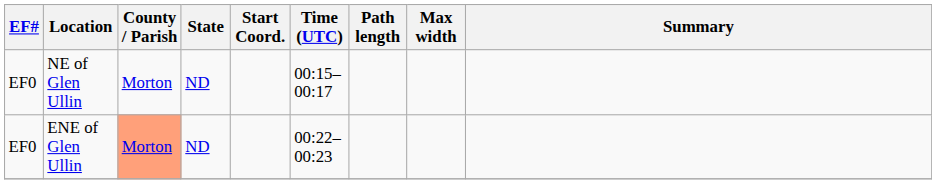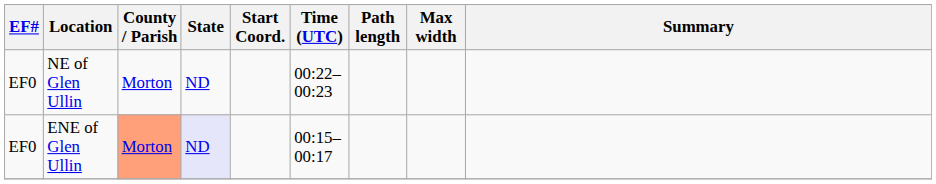(318, 82) 00:15–00:17 -> (318, 82) 00:22–00:23
(197, 146) no background -> (197, 146) lavender background
(318, 146) 00:22–00:23 -> (318, 146) 00:15–00:17
